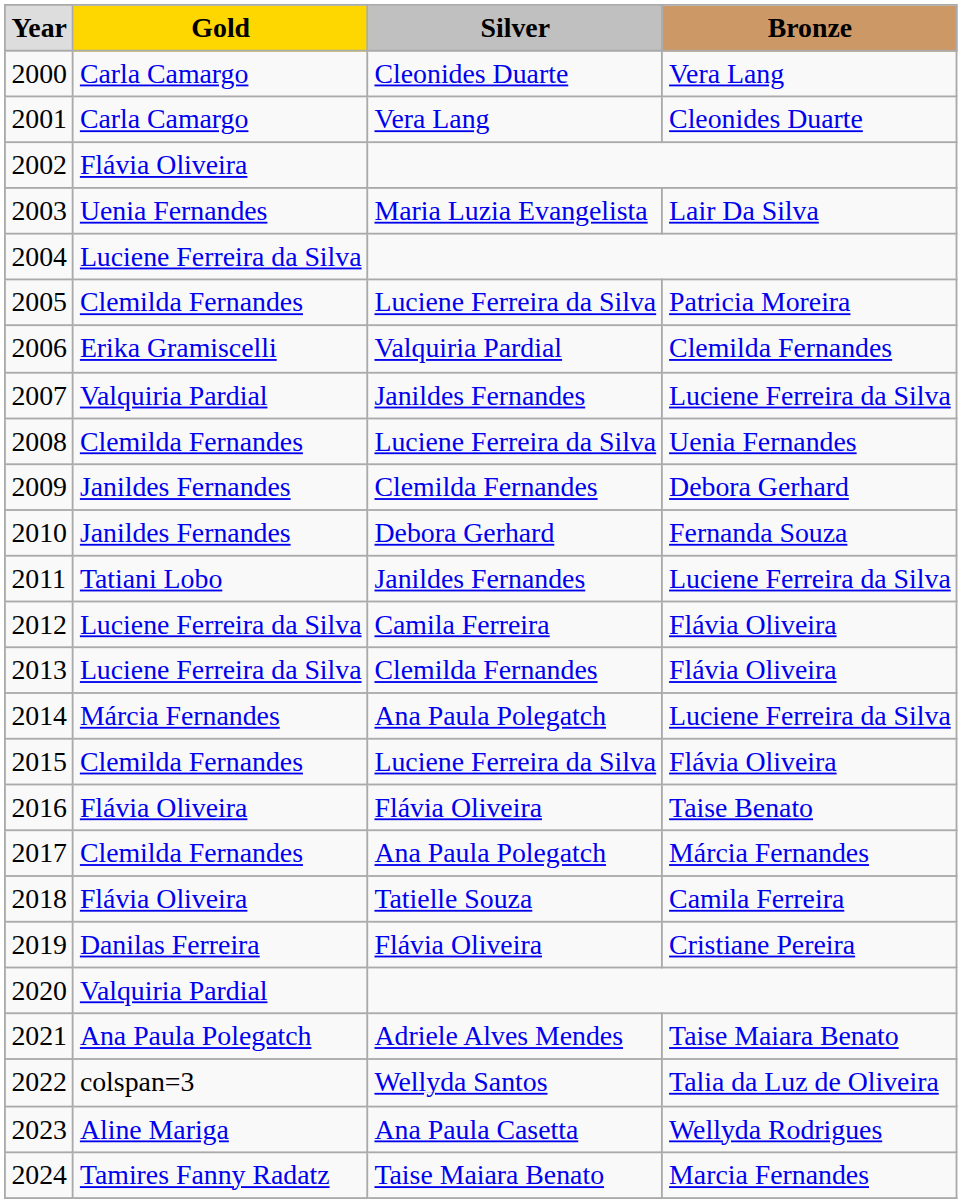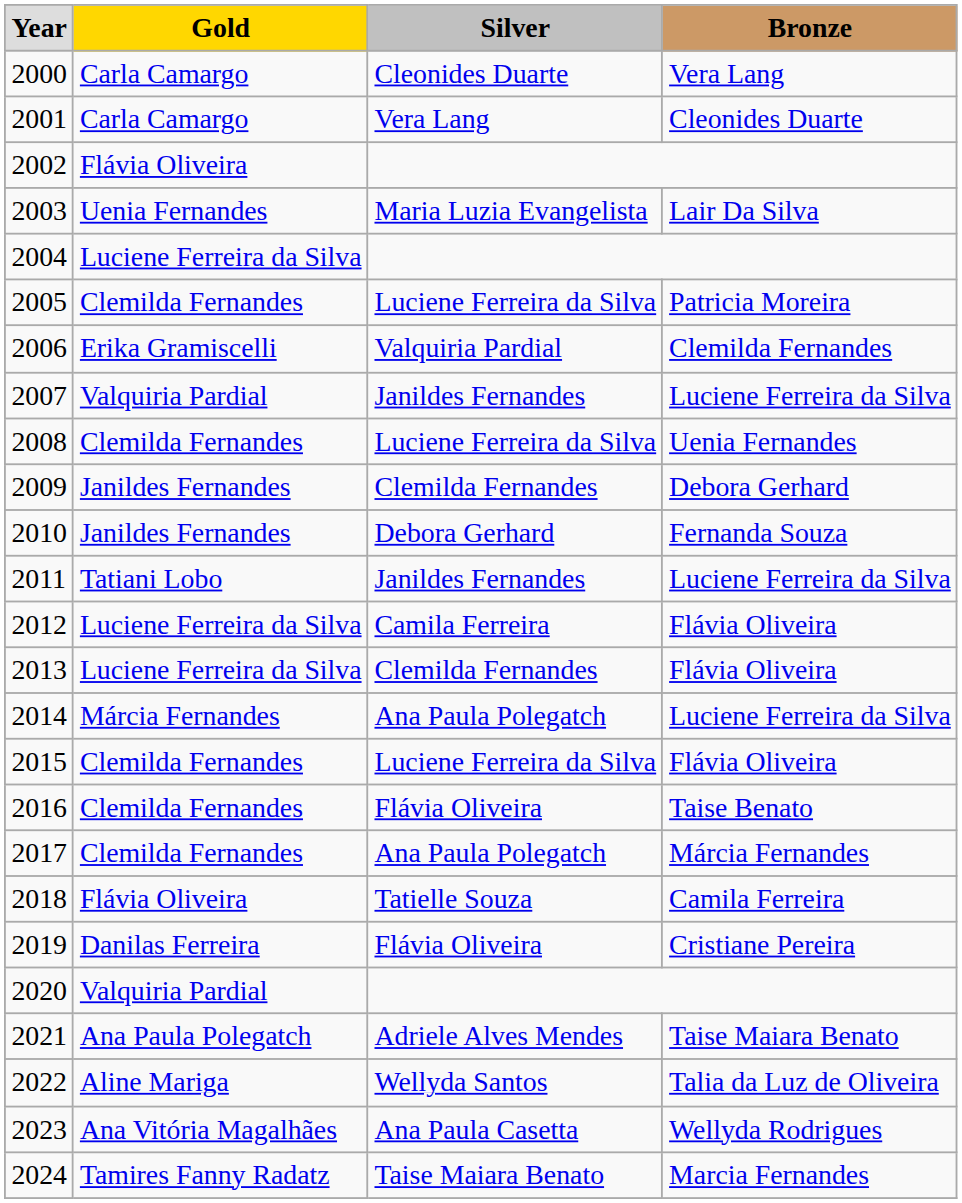(164, 807) Flávia Oliveira -> (191, 807) Clemilda Fernandes
(137, 1082) colspan=3 -> (154, 1082) Aline Mariga
(154, 1128) Aline Mariga -> (208, 1128) Ana Vitória Magalhães
